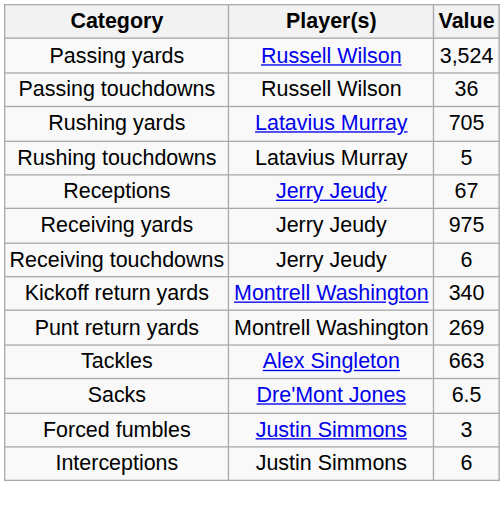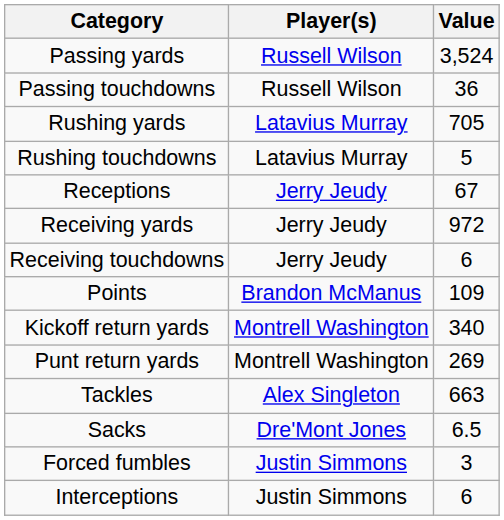(467, 225) 975 -> (467, 225) 972
+ row: (117, 293)
